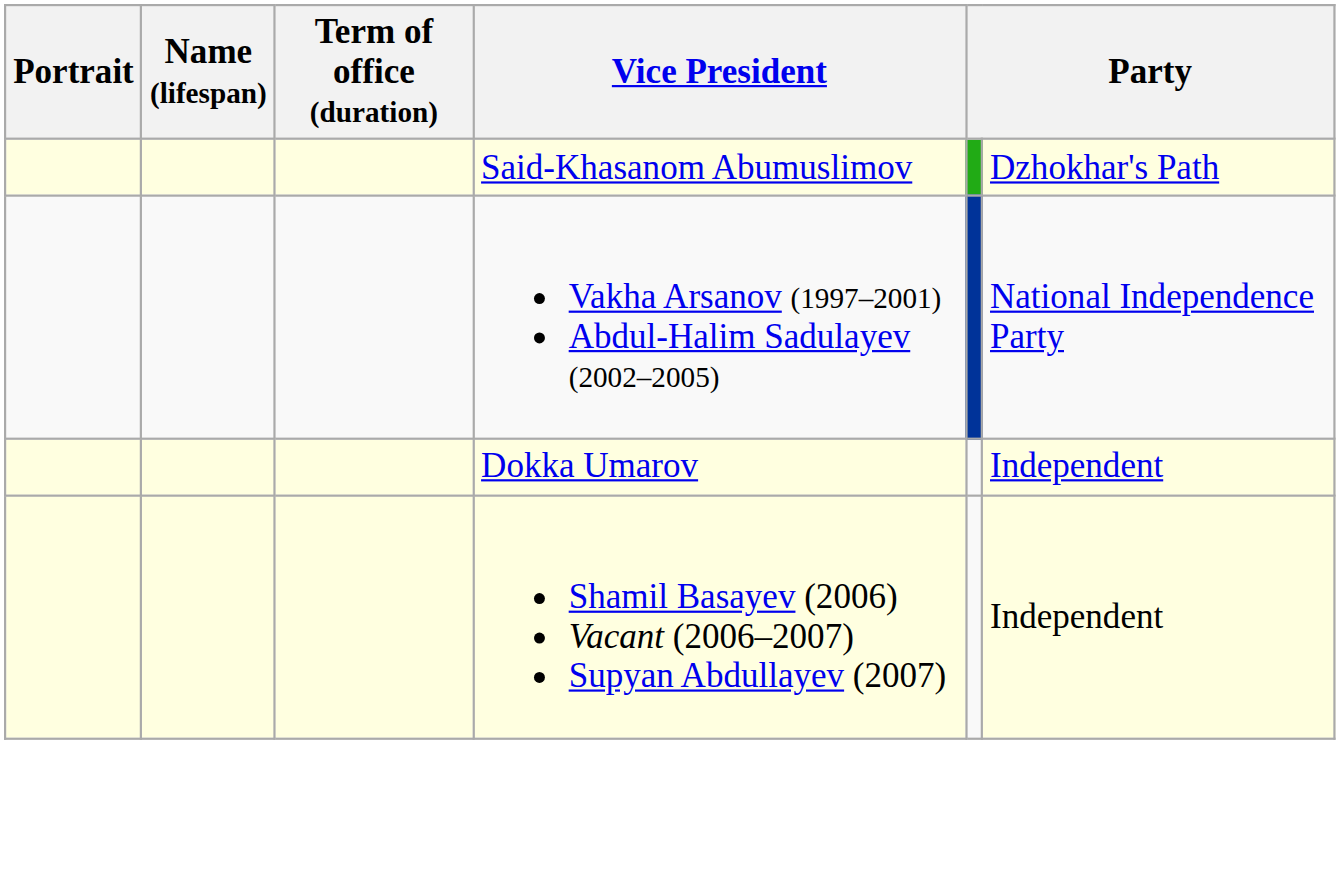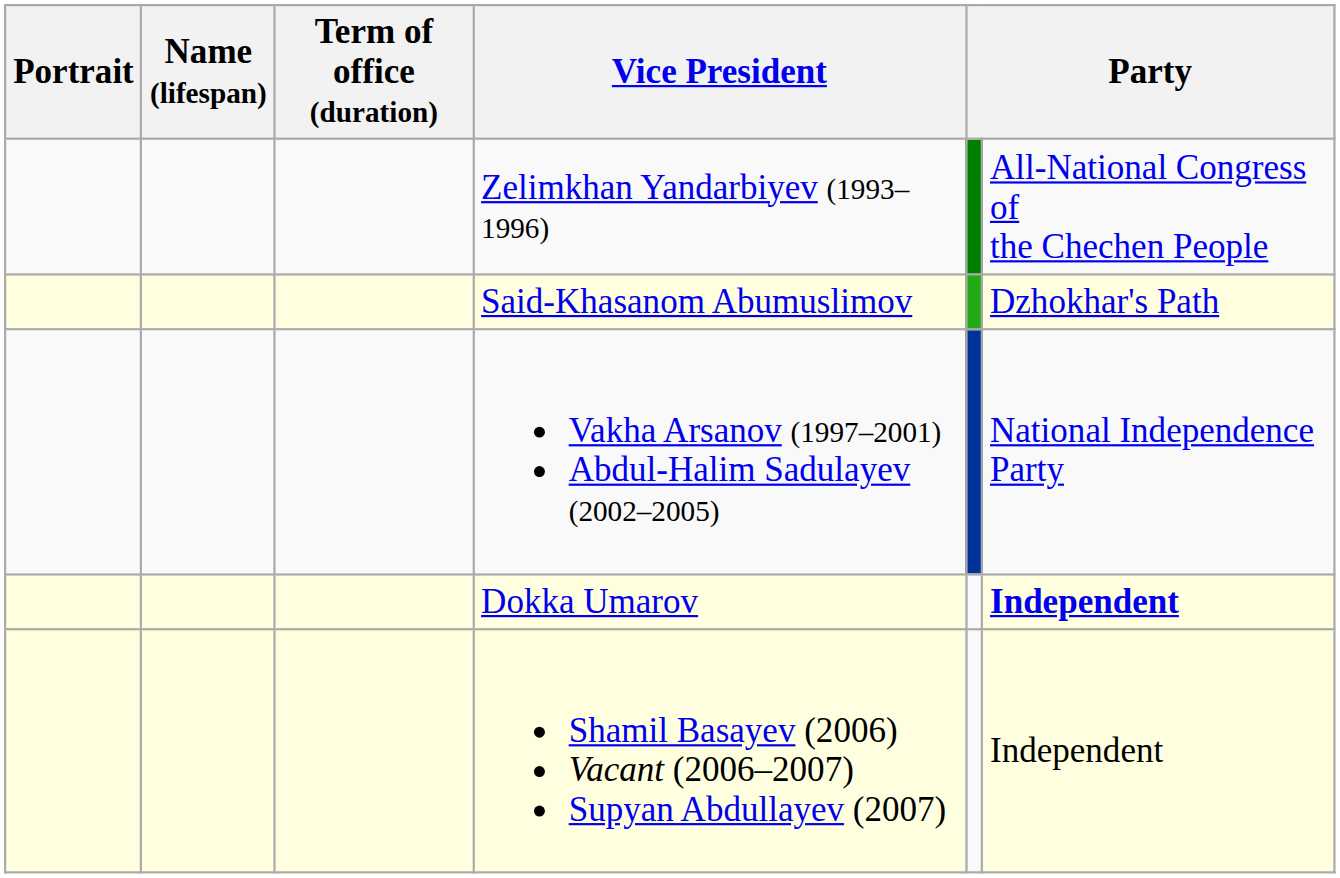+ row: (695, 206)
(1077, 466) normal -> (1084, 600) bold
